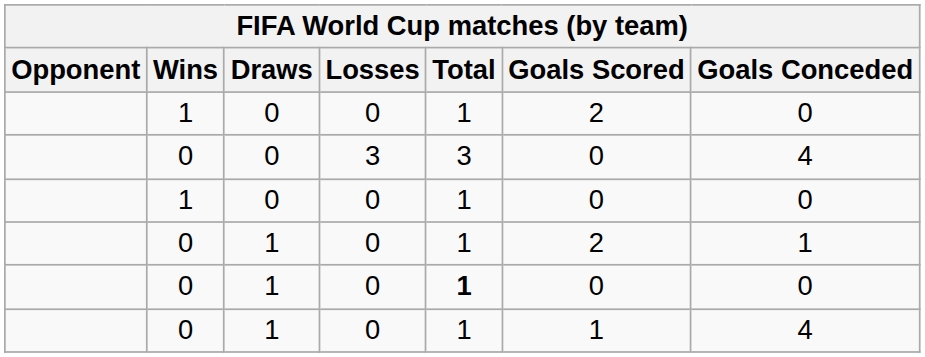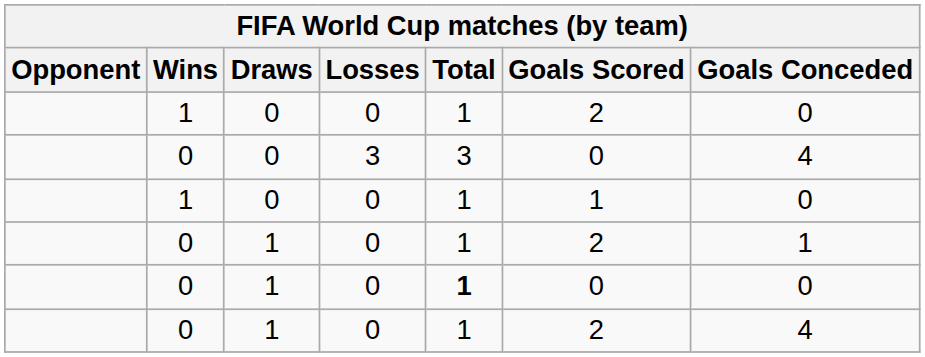(596, 199) 0 -> (596, 199) 1
(596, 329) 1 -> (596, 329) 2
